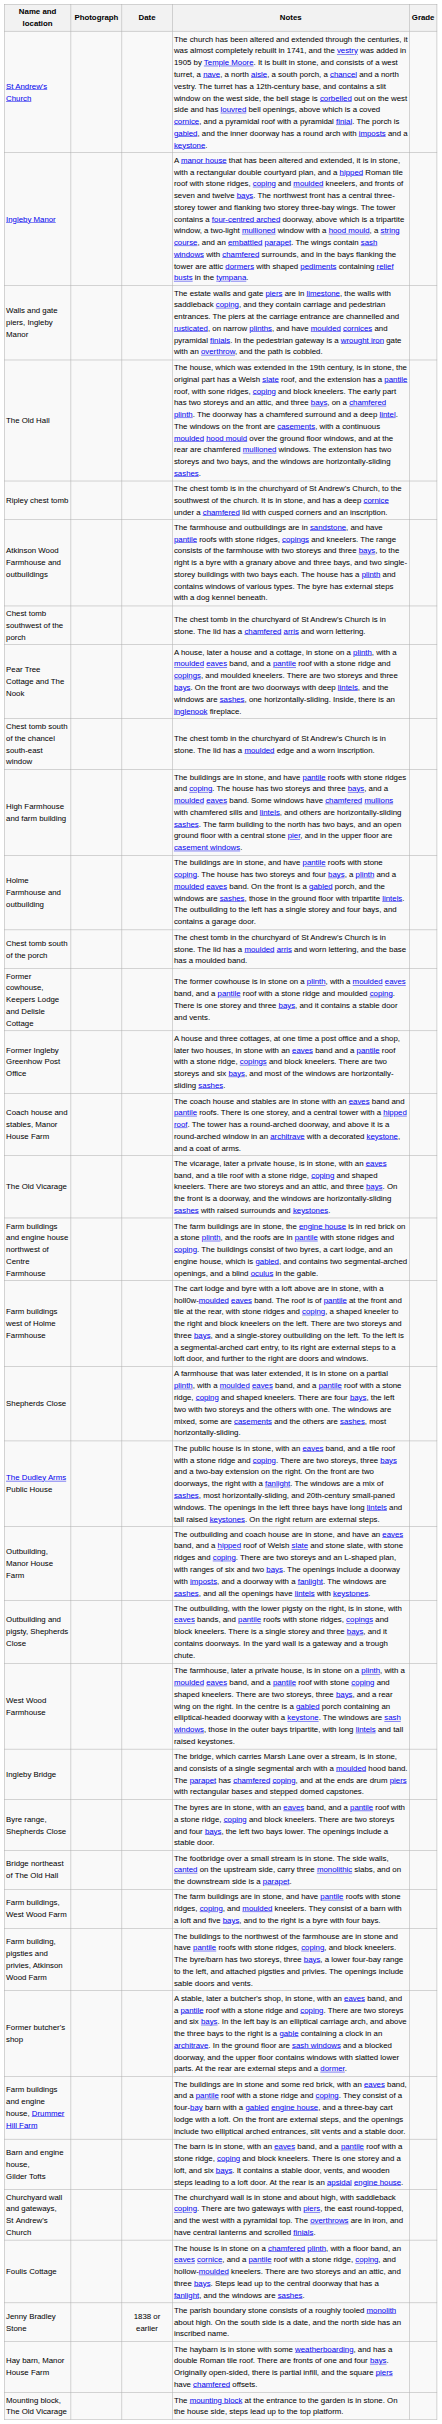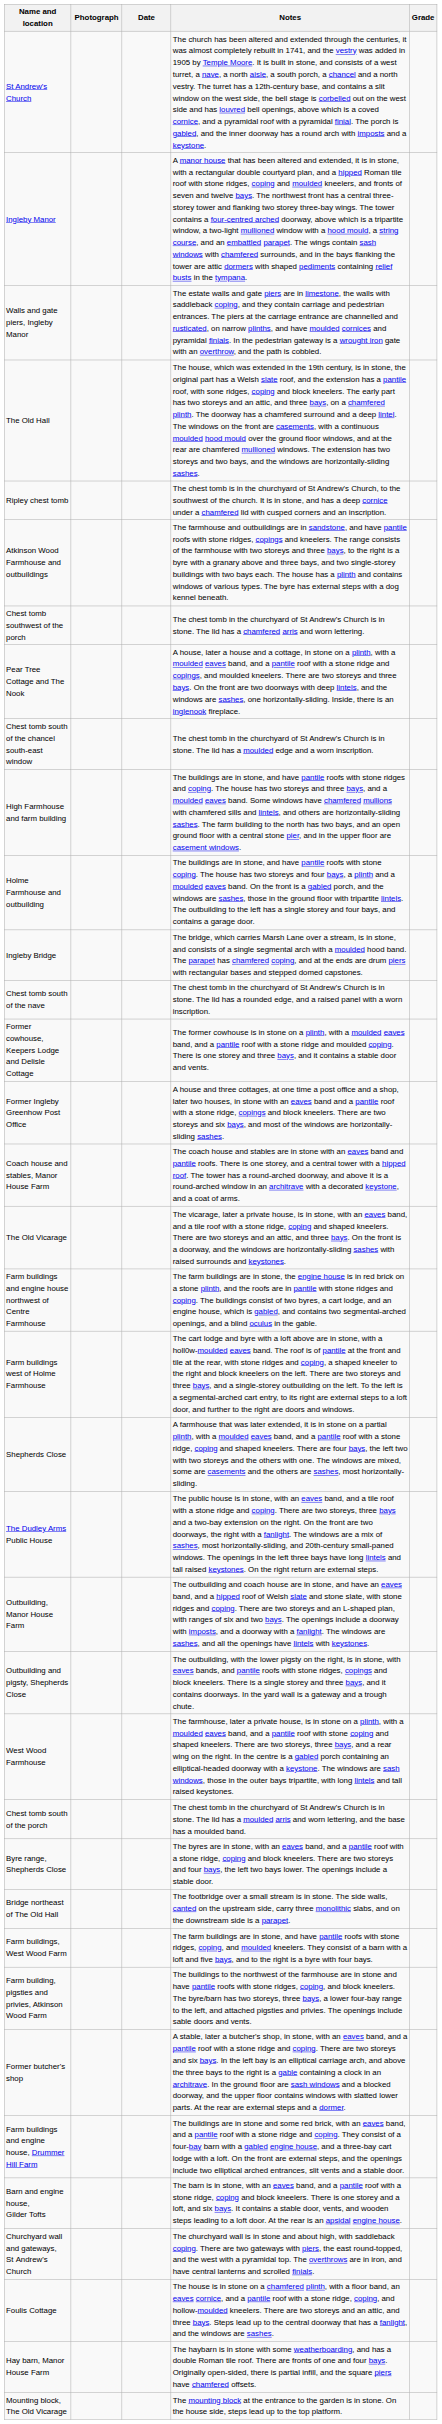rows swapped: (37, 949) <-> (31, 1774)
+ row: (37, 999)
- row: (31, 2322)
